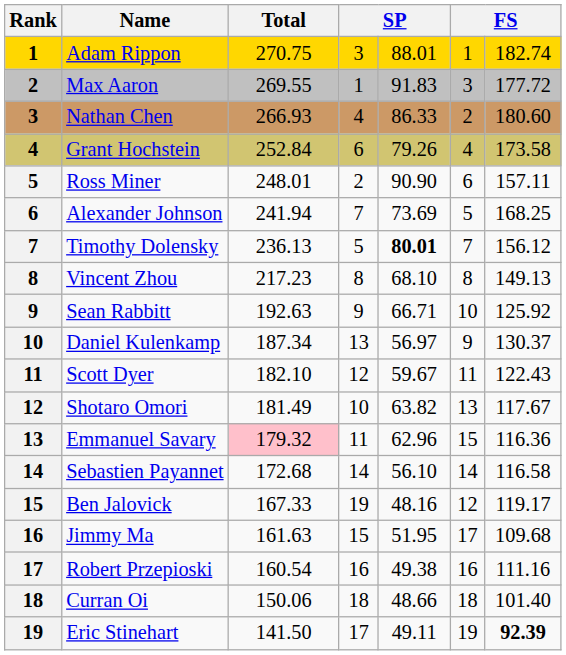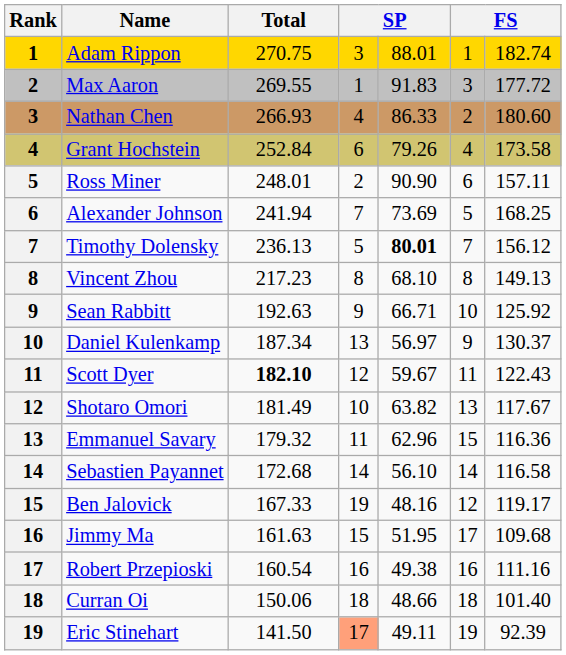(284, 375) normal -> (284, 375) bold
(284, 439) pink background -> (284, 439) no background
(359, 632) no background -> (359, 632) lightsalmon background
(523, 632) bold -> (523, 632) normal
